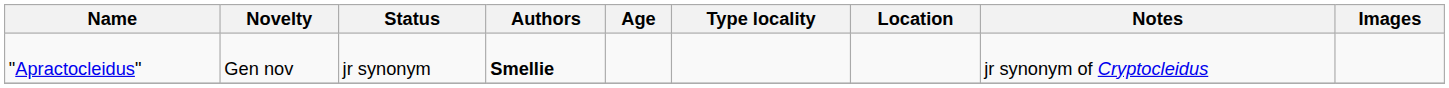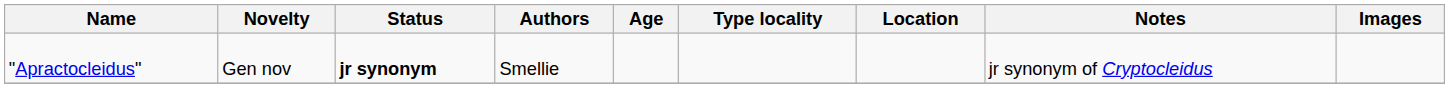(387, 68) normal -> (388, 68) bold
(522, 68) bold -> (529, 68) normal
